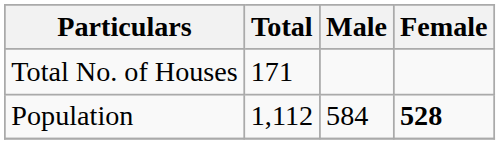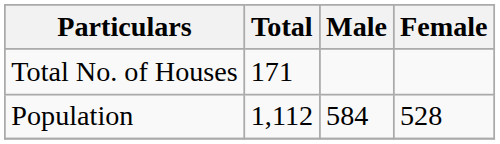(421, 116) bold -> (421, 116) normal
